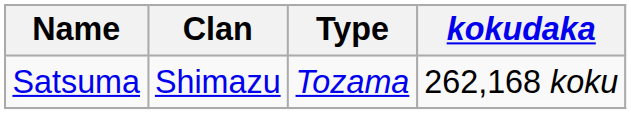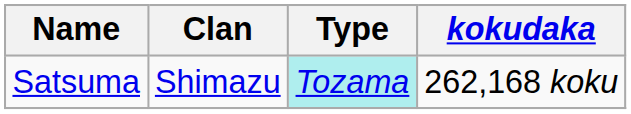(352, 81) no background -> (352, 81) paleturquoise background
